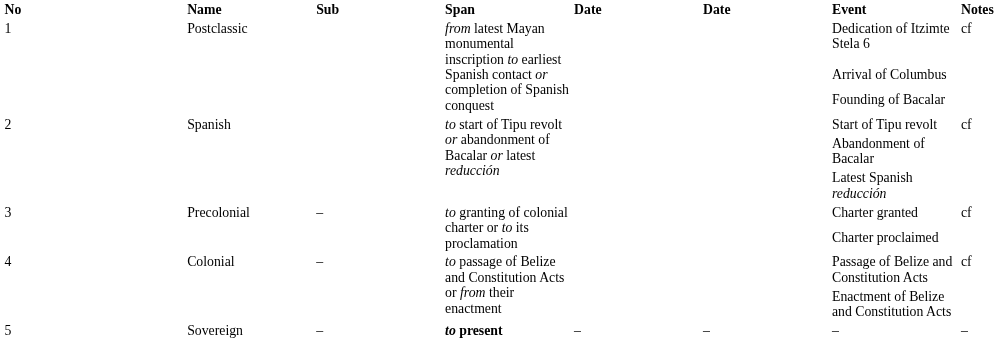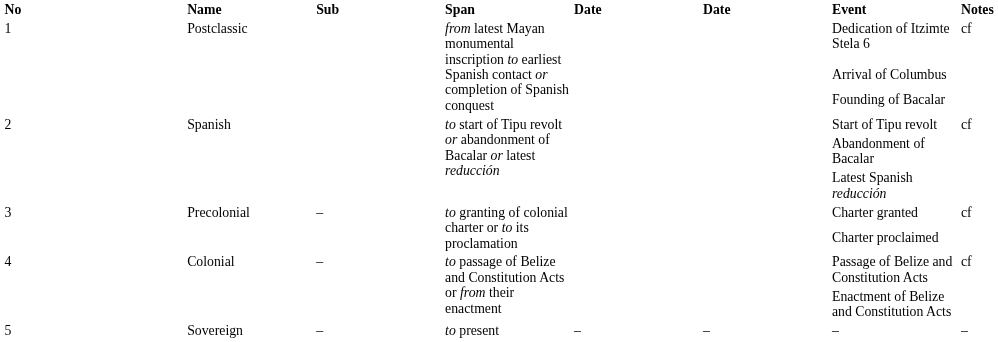(474, 331) bold -> (472, 331) normal
